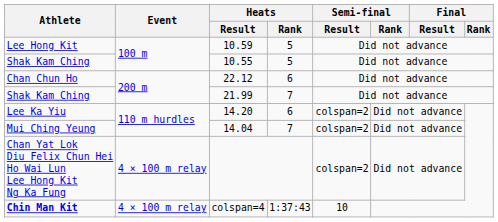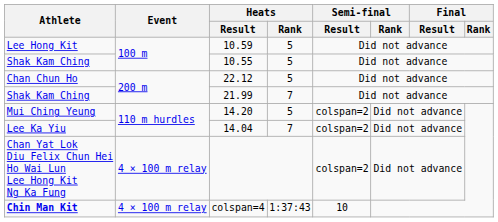(290, 78) 6 -> (290, 78) 5
(36, 111) Lee Ka Yiu -> (51, 111) Mui Ching Yeung
(290, 111) 6 -> (290, 111) 5
(51, 128) Mui Ching Yeung -> (36, 128) Lee Ka Yiu
